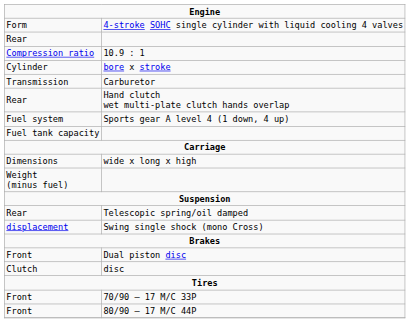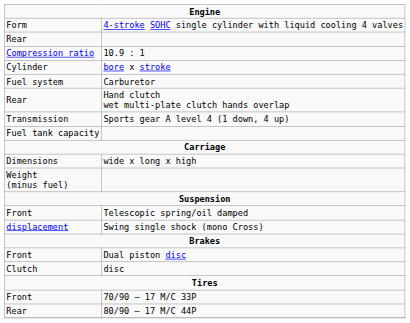(37, 81) Transmission -> (35, 81) Fuel system
(35, 119) Fuel system -> (37, 119) Transmission
(17, 213) Rear -> (19, 213) Front
(19, 311) Front -> (17, 311) Rear
